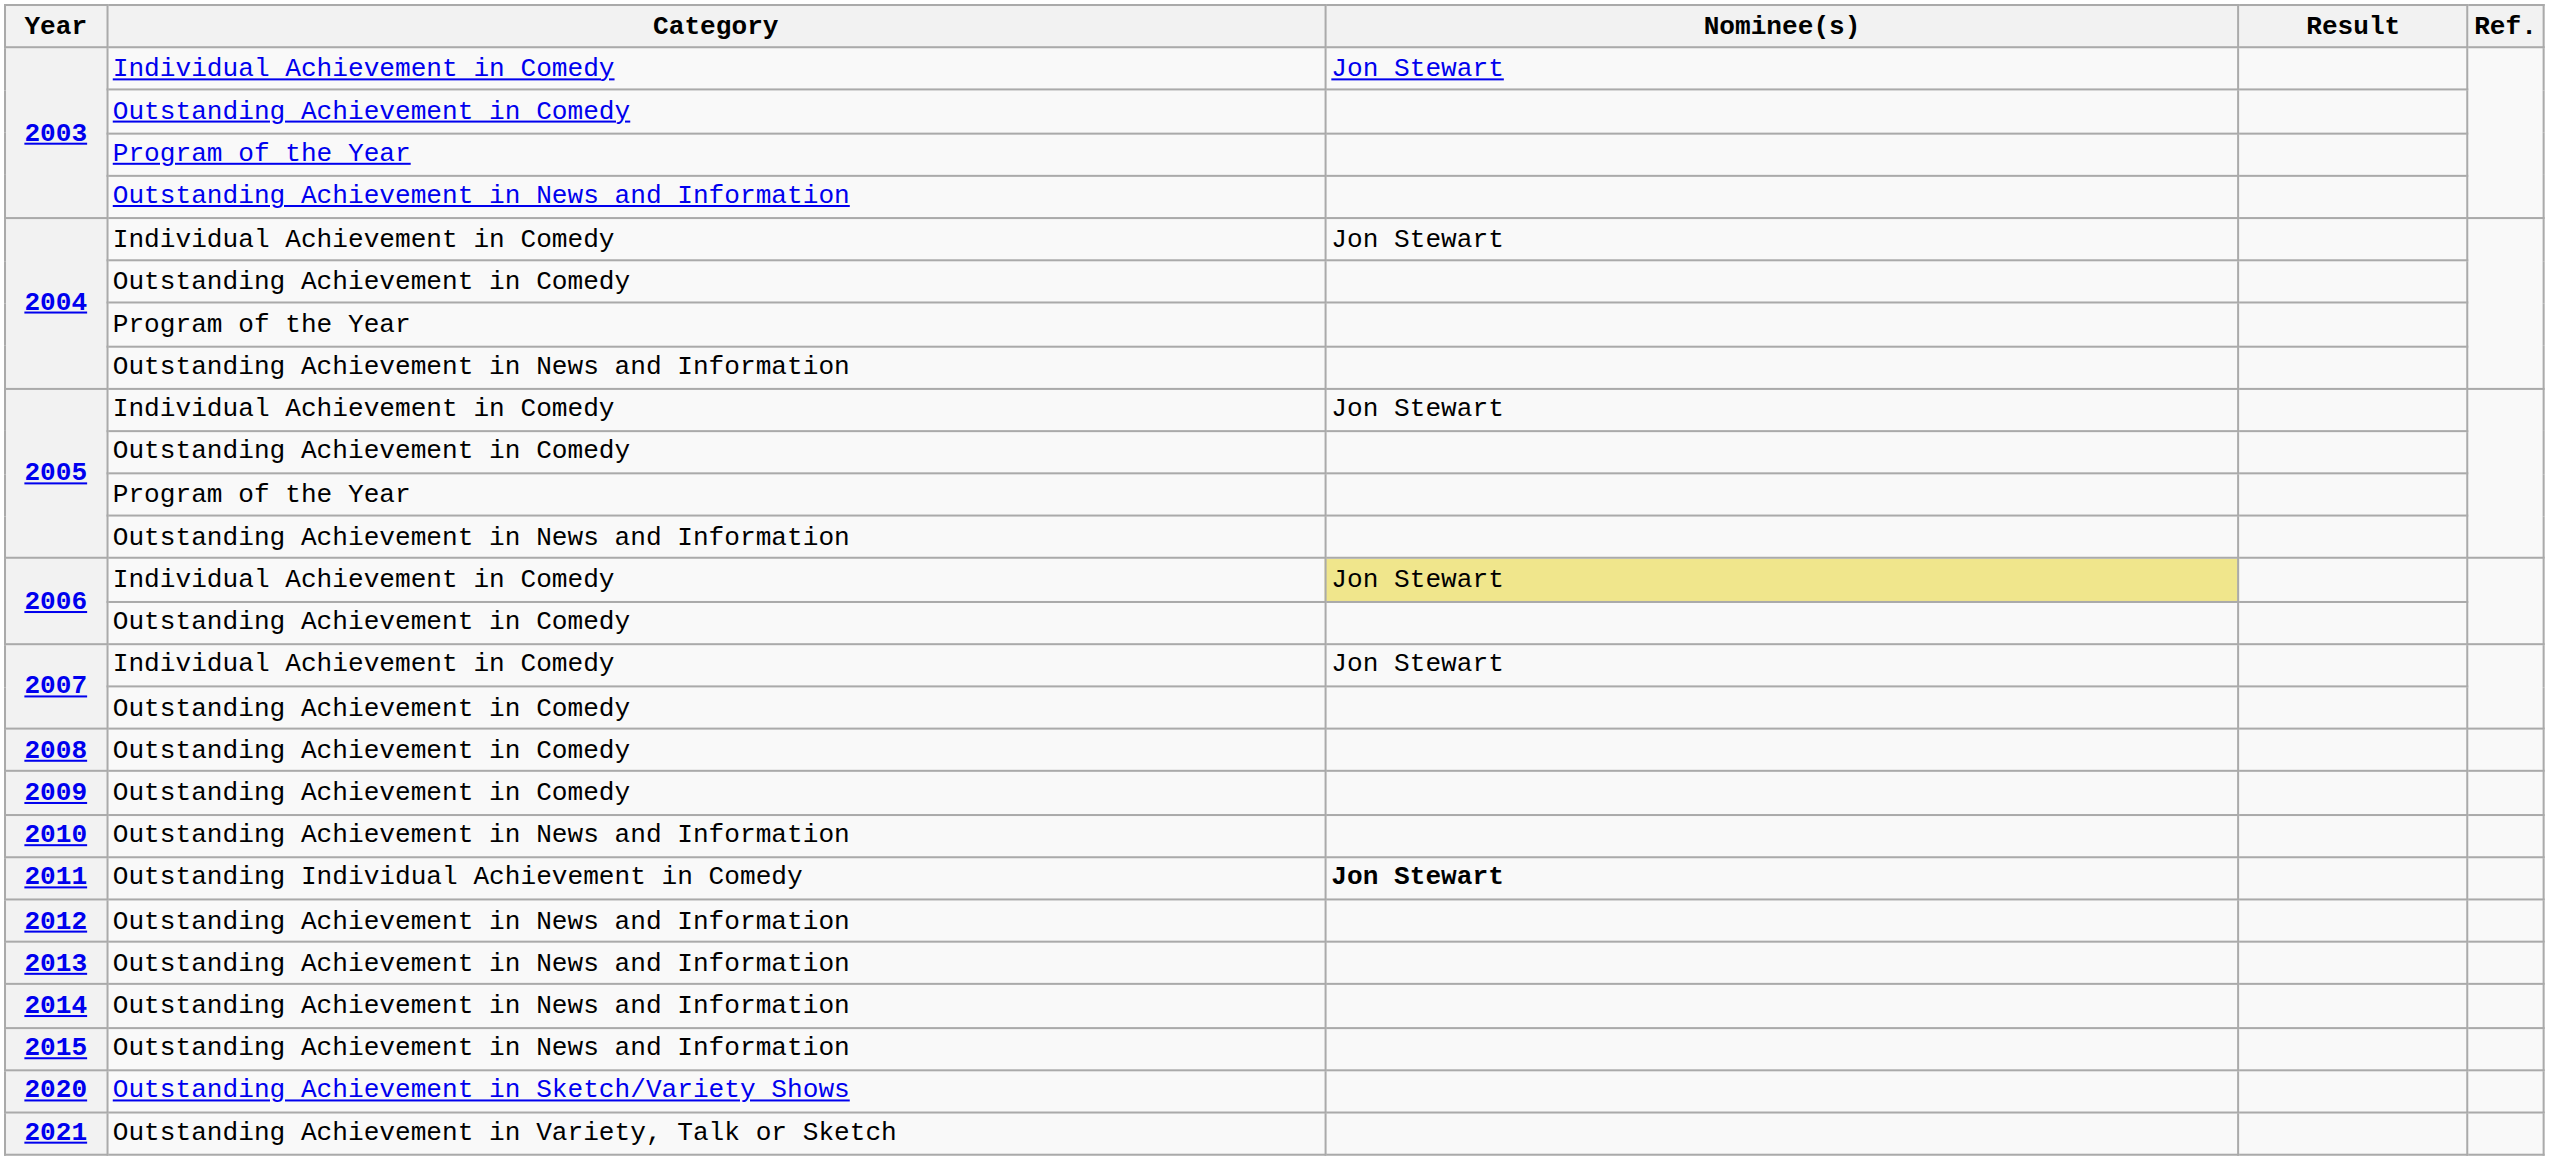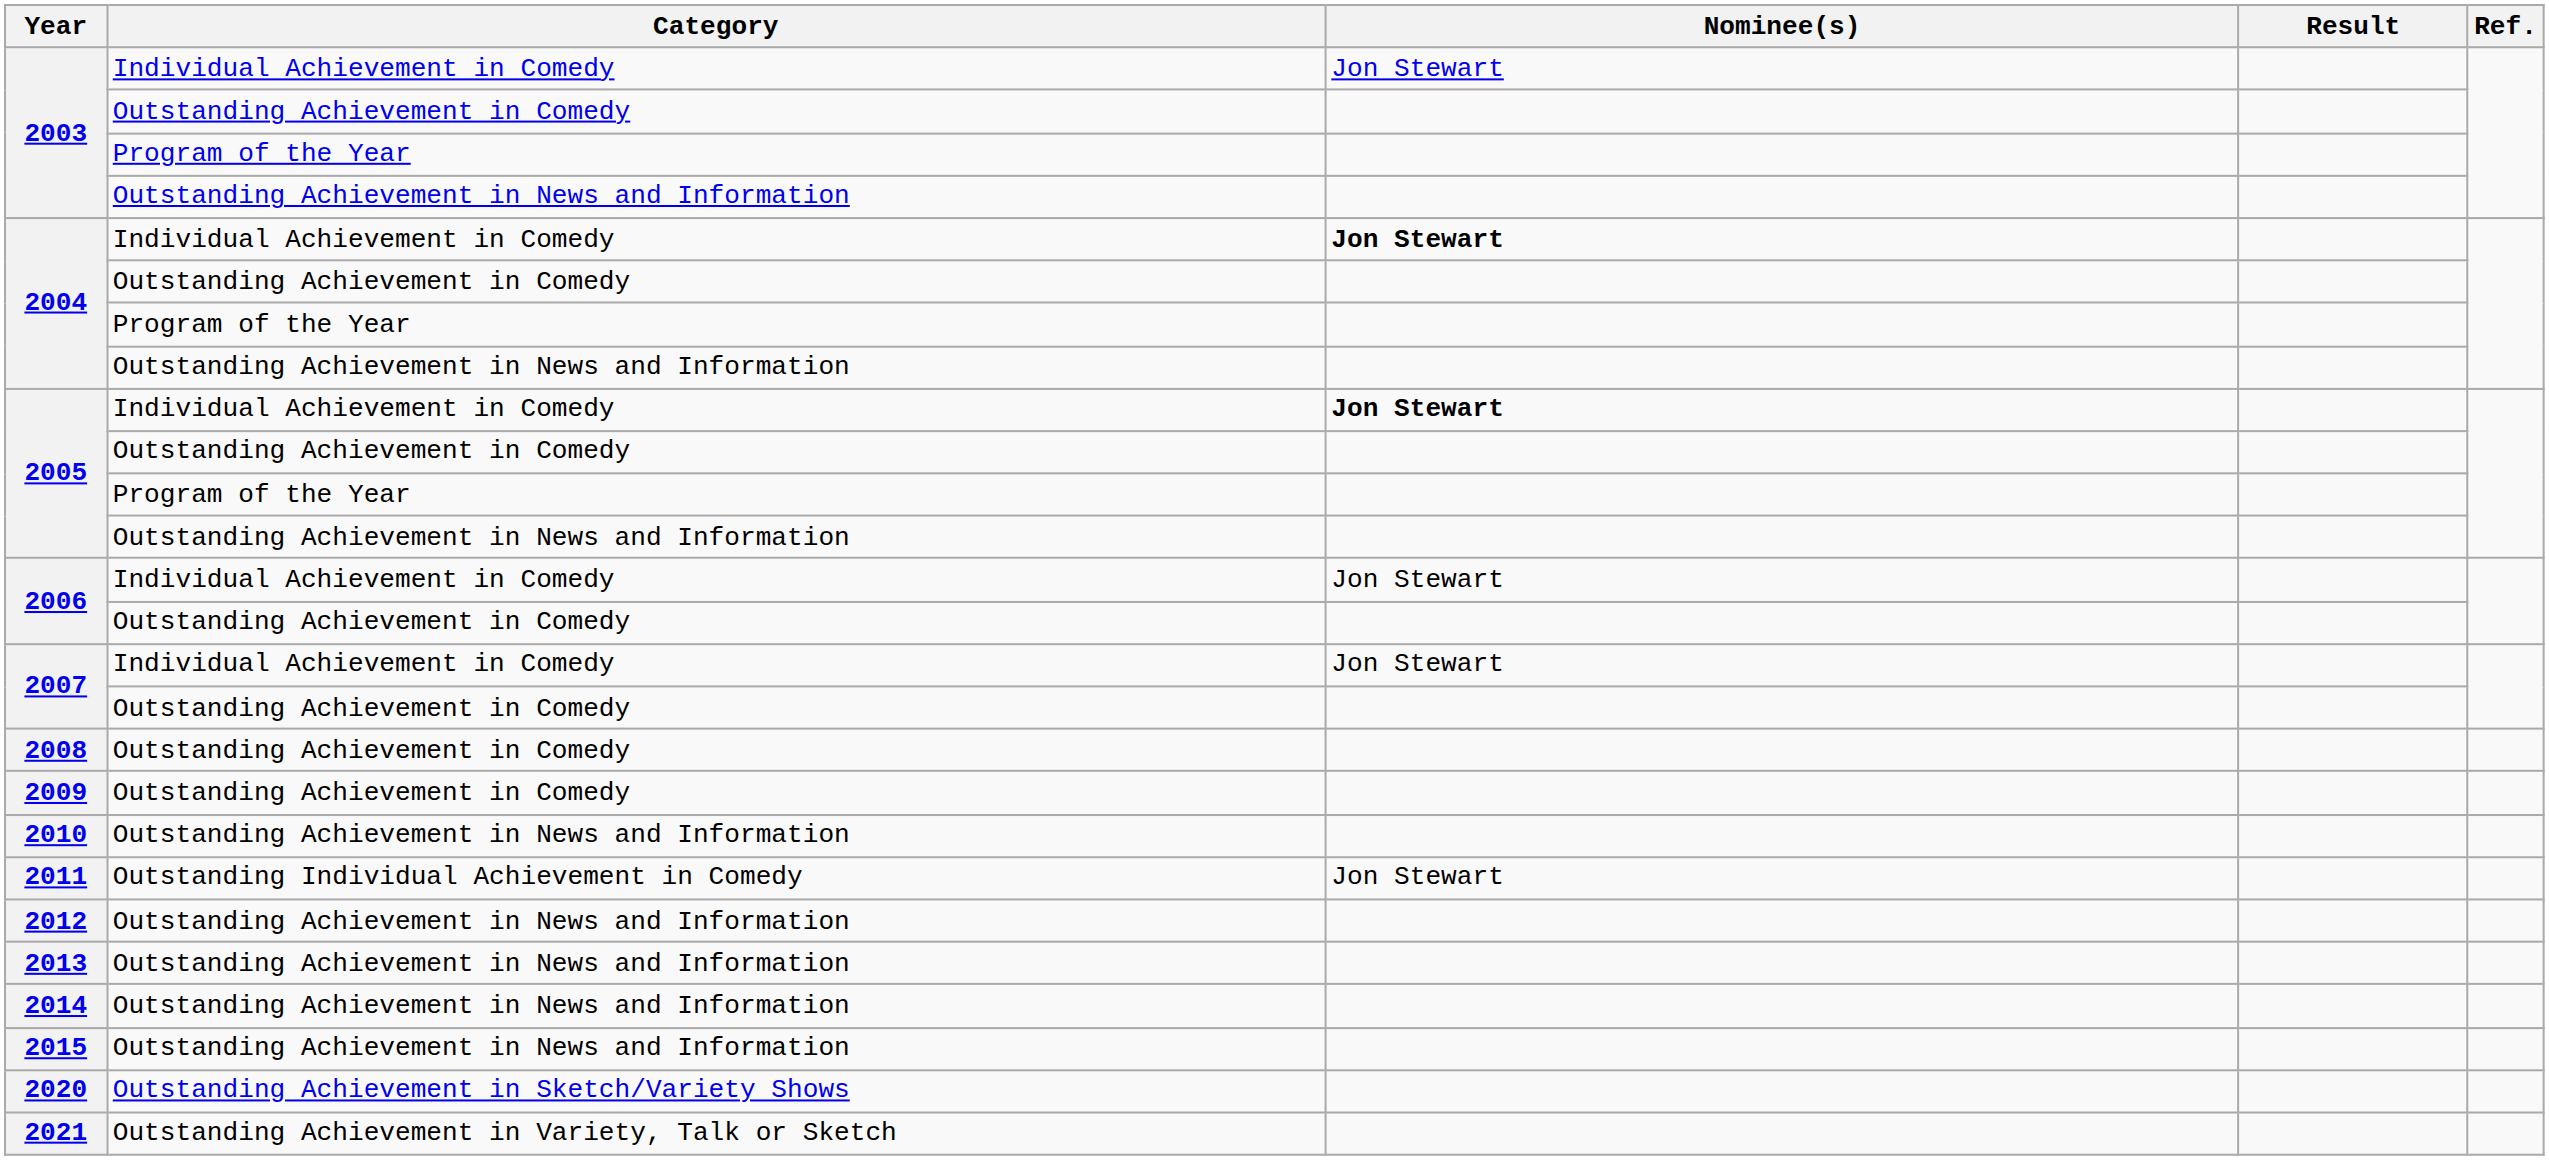(1418, 239) normal -> (1418, 239) bold
(1418, 410) normal -> (1418, 410) bold
(1418, 580) khaki background -> (1418, 580) no background
(1418, 878) bold -> (1418, 878) normal
